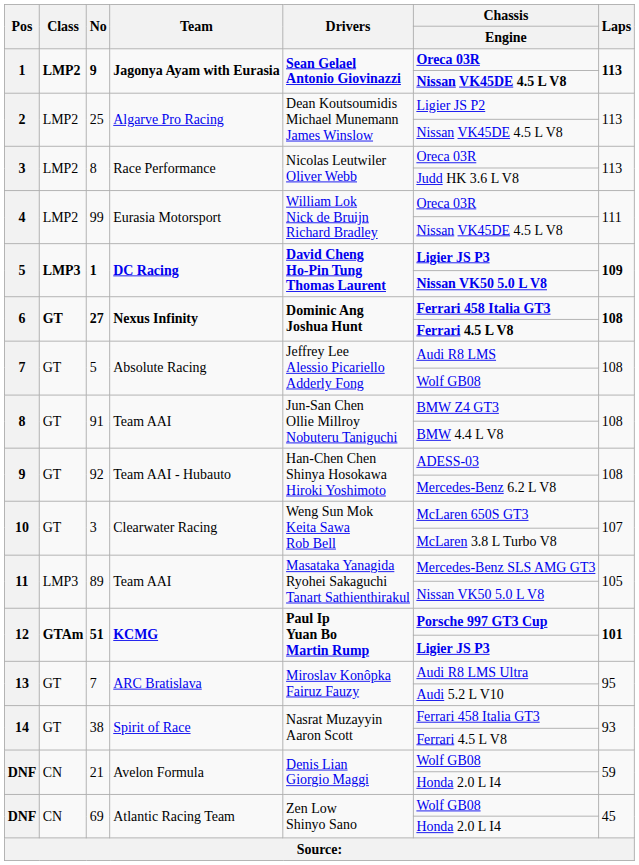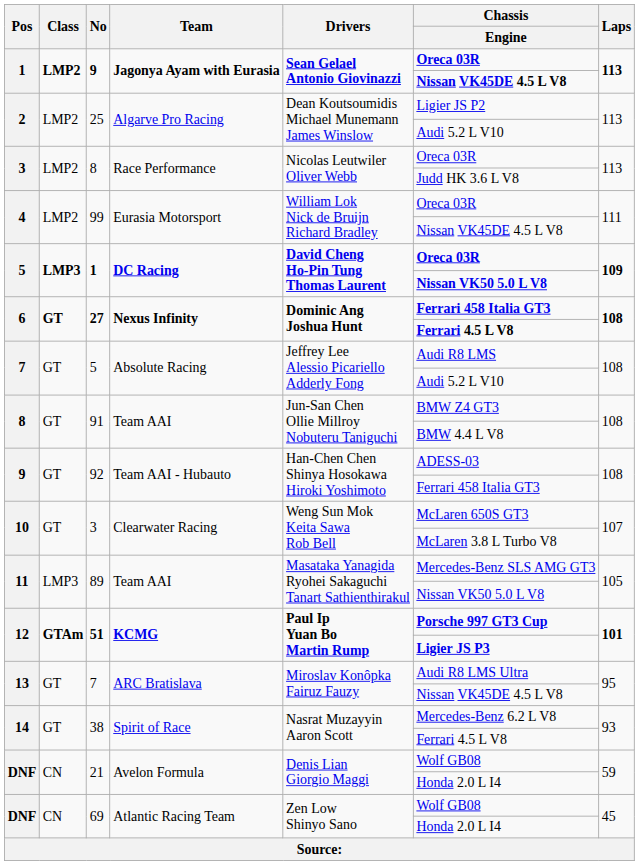(490, 132) Nissan VK45DE 4.5 L V8 -> (460, 132) Audi 5.2 L V10
(453, 257) Ligier JS P3 -> (448, 257) Oreca 03R
(448, 381) Wolf GB08 -> (460, 381) Audi 5.2 L V10
(486, 488) Mercedes-Benz 6.2 L V8 -> (478, 488) Ferrari 458 Italia GT3
(460, 694) Audi 5.2 L V10 -> (490, 694) Nissan VK45DE 4.5 L V8
(478, 716) Ferrari 458 Italia GT3 -> (486, 716) Mercedes-Benz 6.2 L V8
